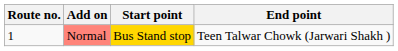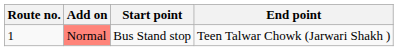(152, 35) gold background -> (152, 35) no background
